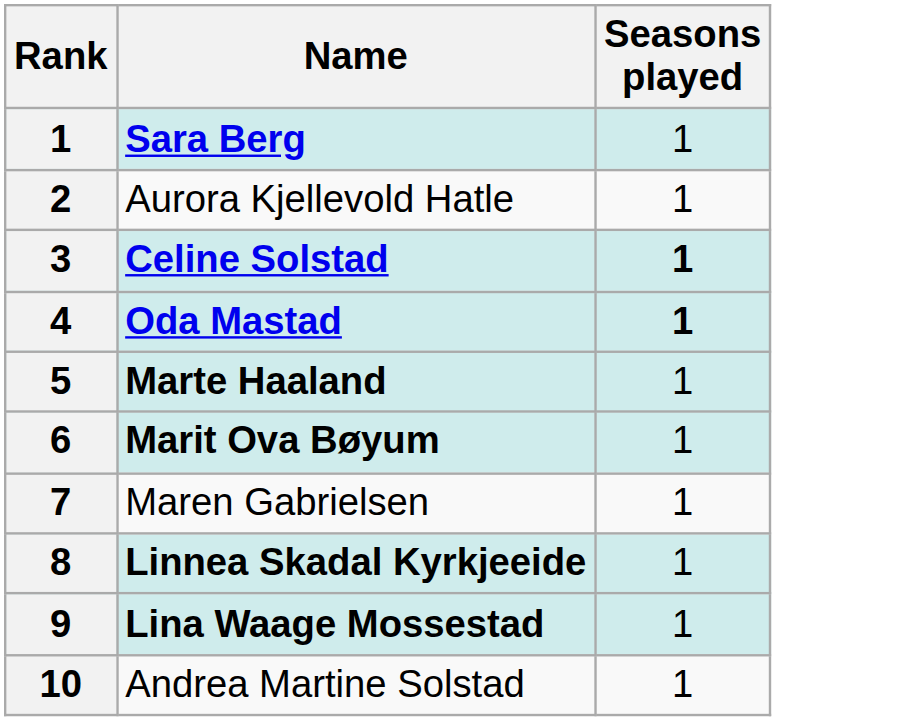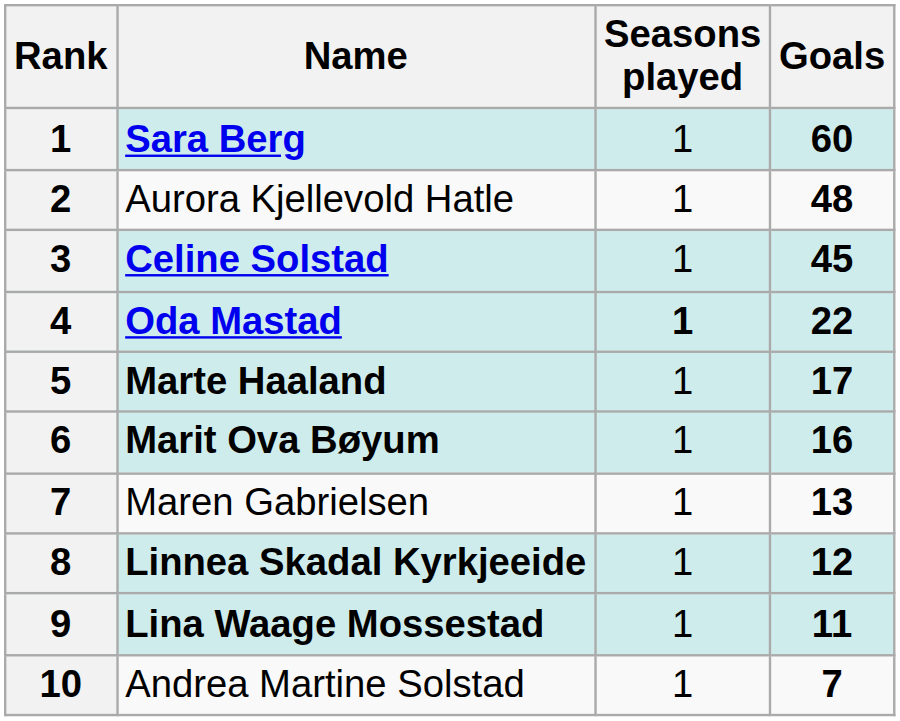+ column: (832, 56)
(683, 259) bold -> (683, 259) normal
